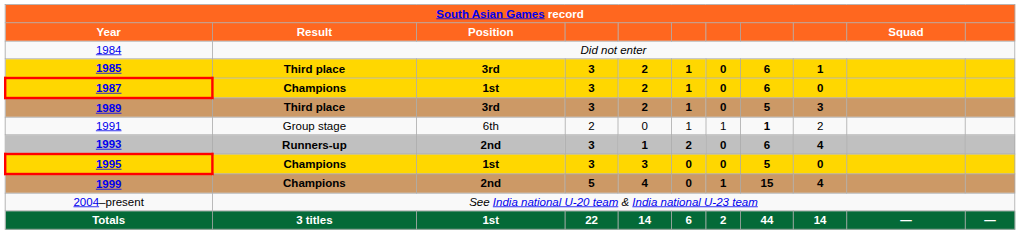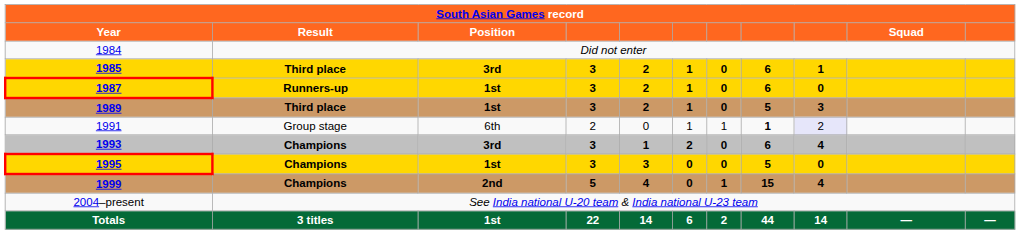(315, 88) Champions -> (316, 88) Runners-up
(491, 108) 3rd -> (492, 108) 1st
(820, 126) no background -> (821, 126) lavender background
(314, 145) Runners-up -> (315, 145) Champions
(491, 145) 2nd -> (492, 145) 3rd
